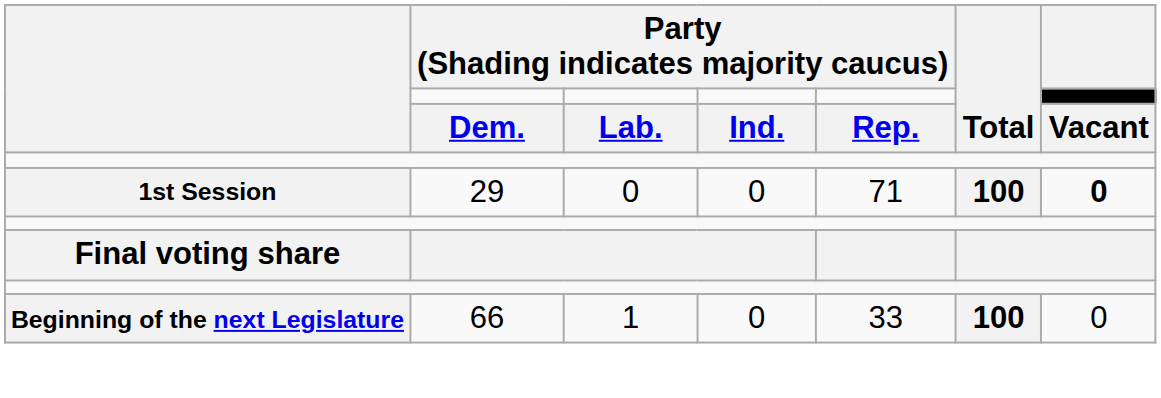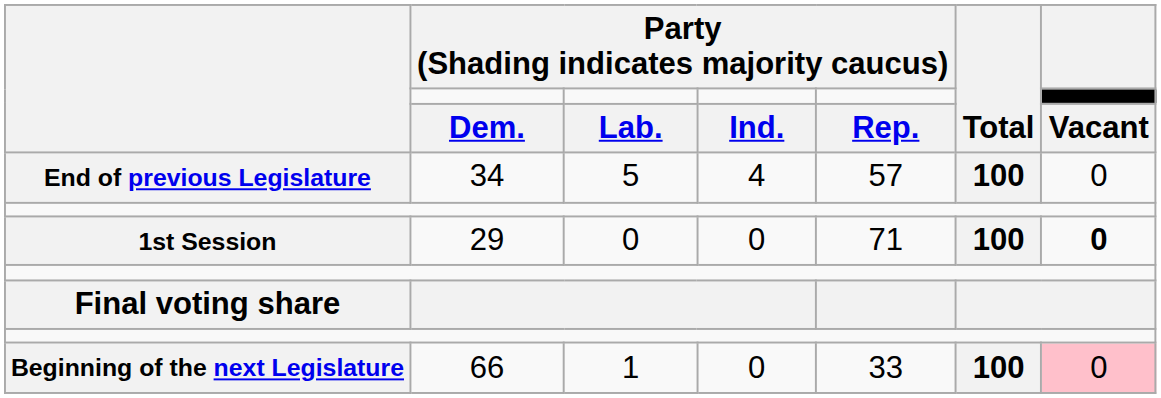+ row: (207, 177)
(1099, 318) no background -> (1099, 367) pink background
